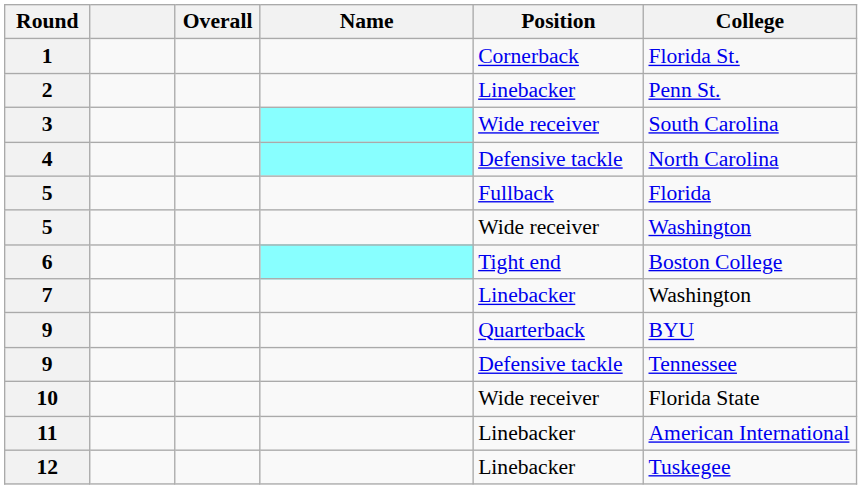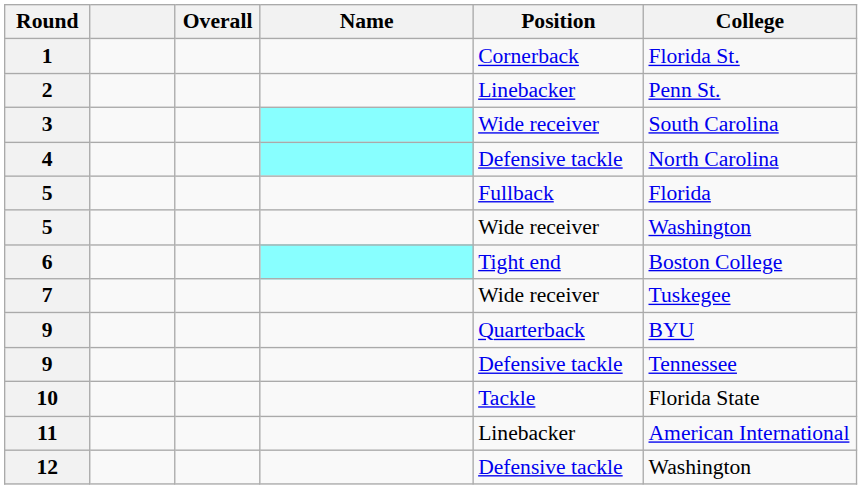(527, 295) Linebacker -> (539, 295) Wide receiver
(700, 295) Washington -> (690, 295) Tuskegee
(539, 398) Wide receiver -> (507, 398) Tackle
(527, 466) Linebacker -> (550, 466) Defensive tackle
(690, 466) Tuskegee -> (700, 466) Washington
